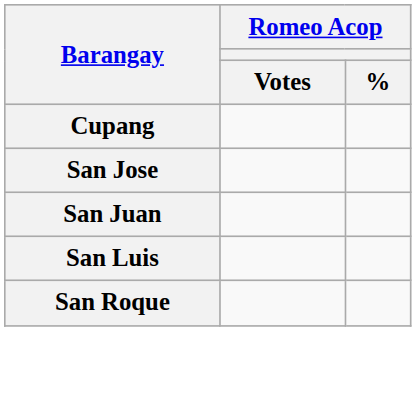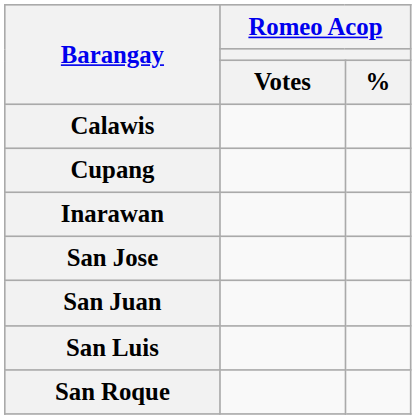+ row: (112, 126)
+ row: (112, 214)
